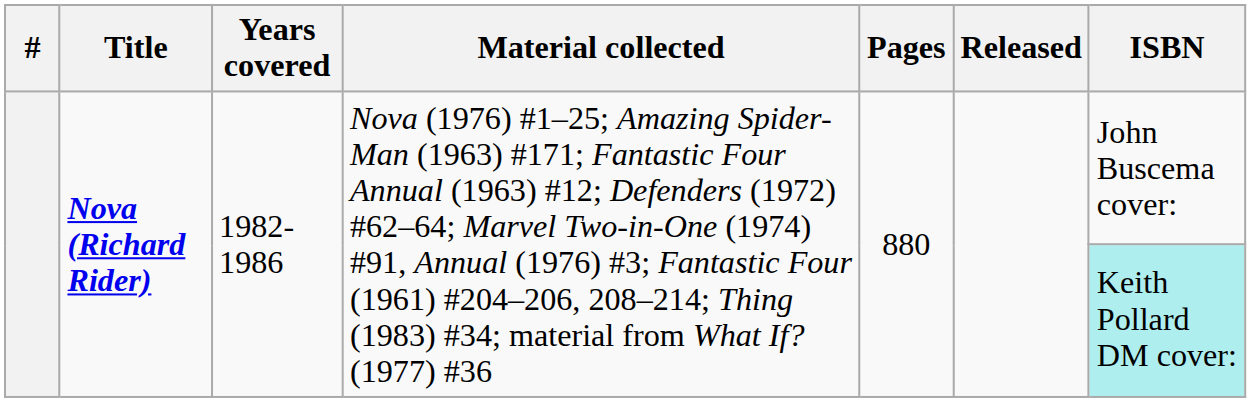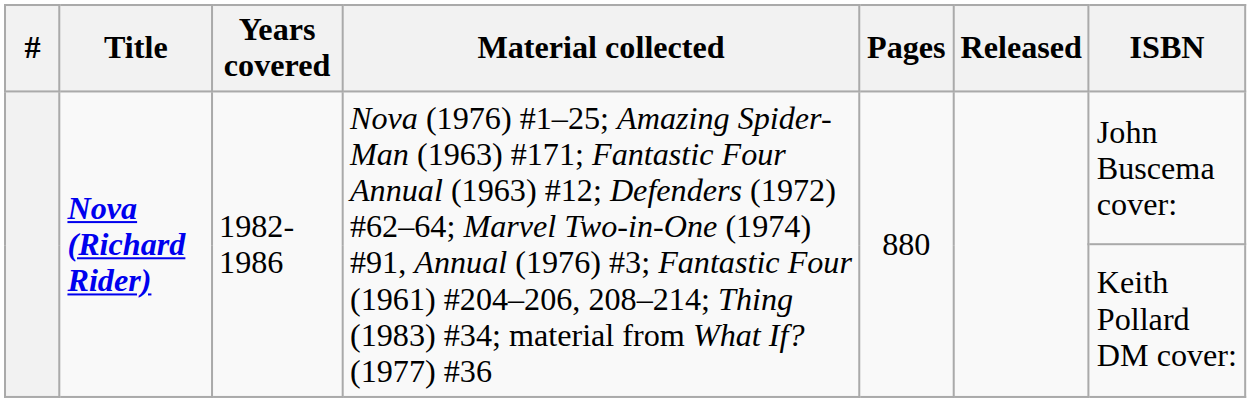(1167, 319) paleturquoise background -> (1167, 319) no background
